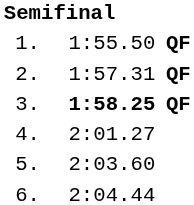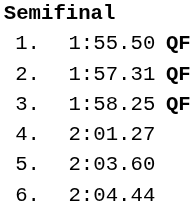(112, 104) bold -> (112, 104) normal
